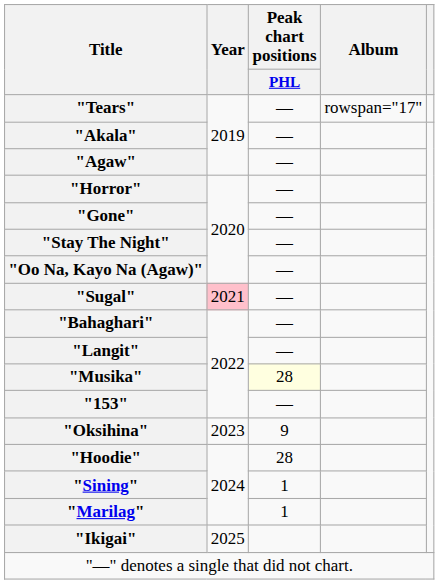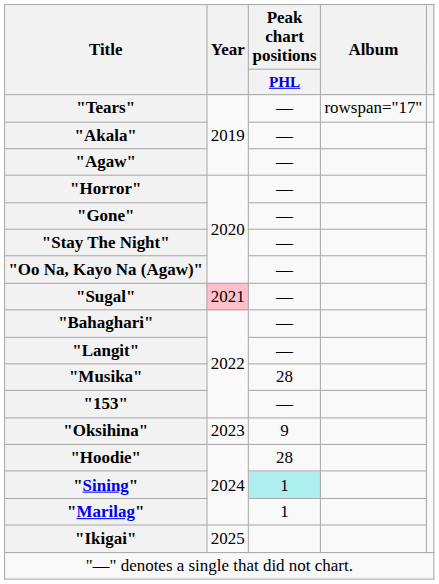(285, 377) lightyellow background -> (285, 377) no background
(285, 484) no background -> (285, 484) paleturquoise background
